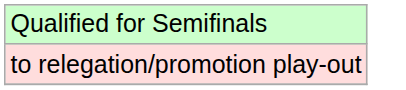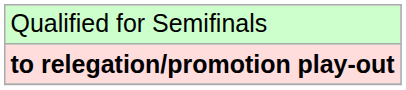(186, 63) normal -> (203, 63) bold
